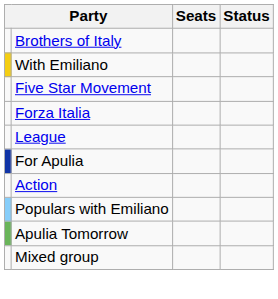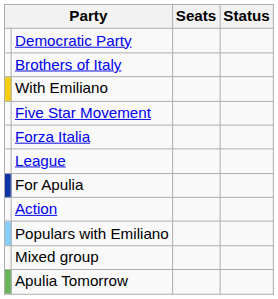+ row: (73, 40)
rows swapped: (71, 233) <-> (57, 257)
